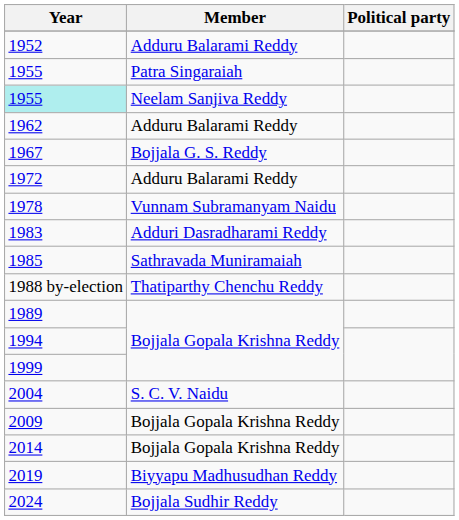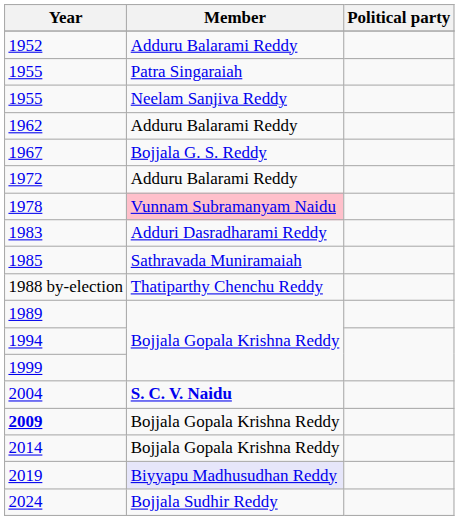(25, 98) paleturquoise background -> (25, 98) no background
(233, 206) no background -> (233, 206) pink background
(179, 394) normal -> (181, 394) bold
(25, 421) normal -> (25, 421) bold
(234, 475) no background -> (234, 475) lavender background
